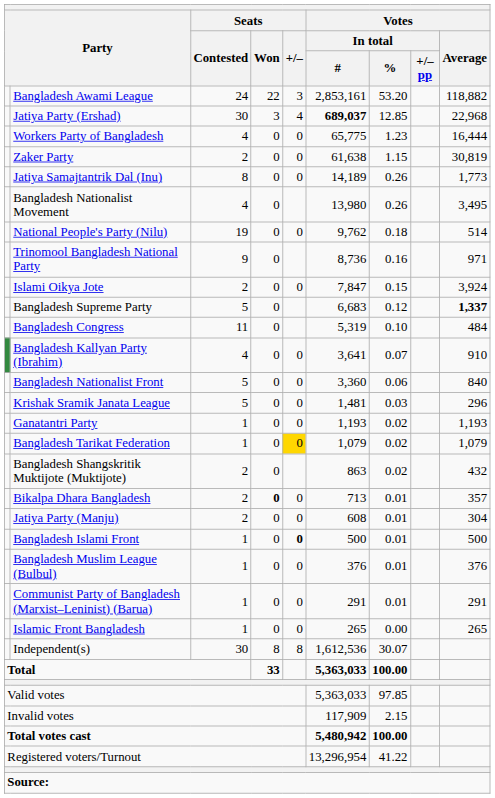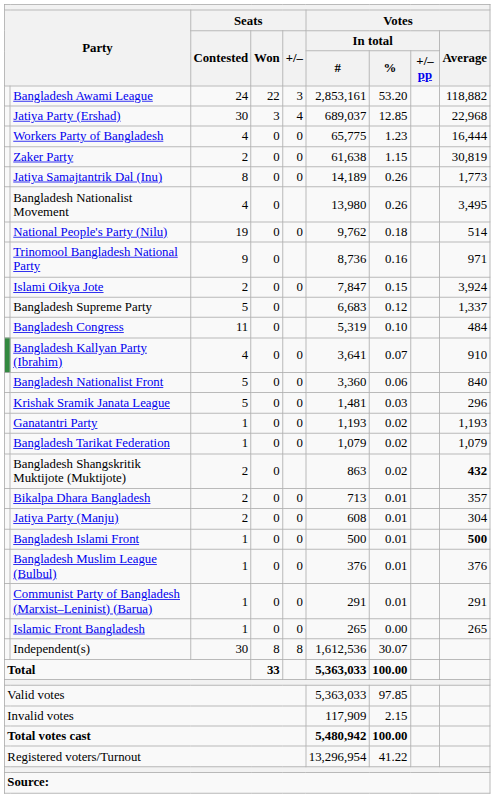(346, 116) bold -> (346, 116) normal
(473, 307) bold -> (473, 307) normal
(300, 443) gold background -> (300, 443) no background
(477, 471) normal -> (477, 471) bold
(277, 498) bold -> (277, 498) normal
(300, 539) bold -> (300, 539) normal
(477, 539) normal -> (477, 539) bold
